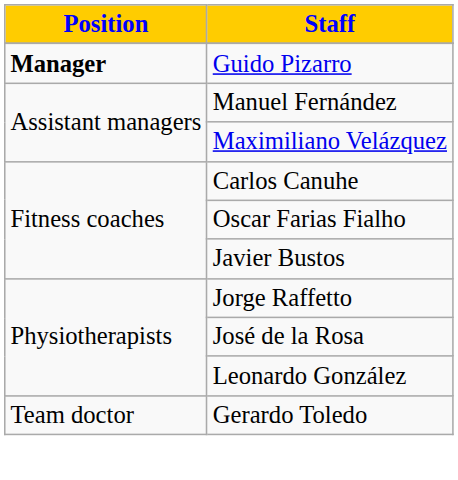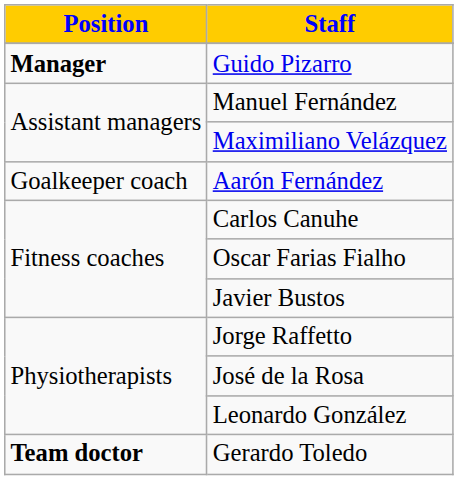+ row: (298, 180)
(72, 414) normal -> (77, 453) bold
